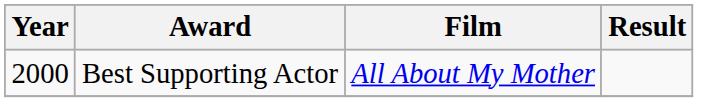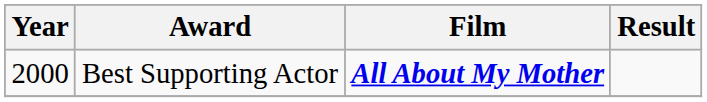(473, 72) normal -> (478, 72) bold
